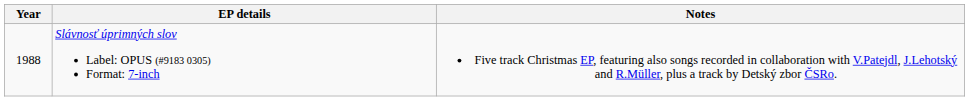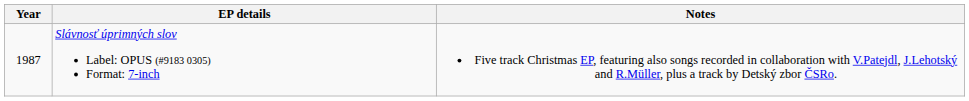(28, 59) 1988 -> (28, 59) 1987
